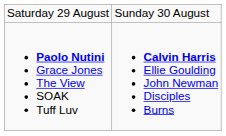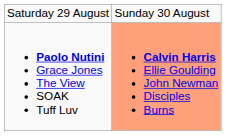(166, 83) no background -> (166, 83) lightsalmon background
